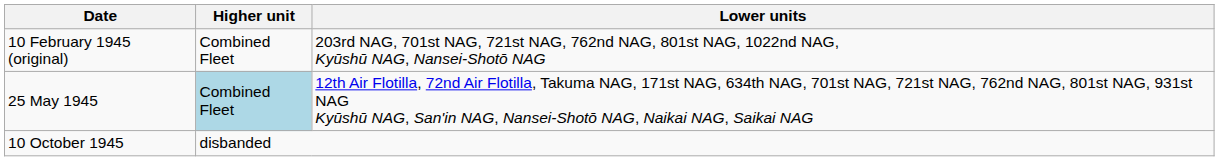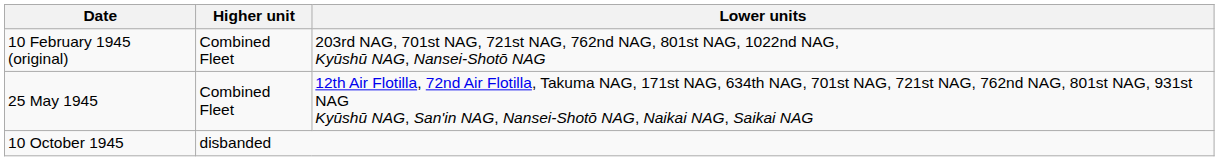(235, 100) lightblue background -> (235, 100) no background
